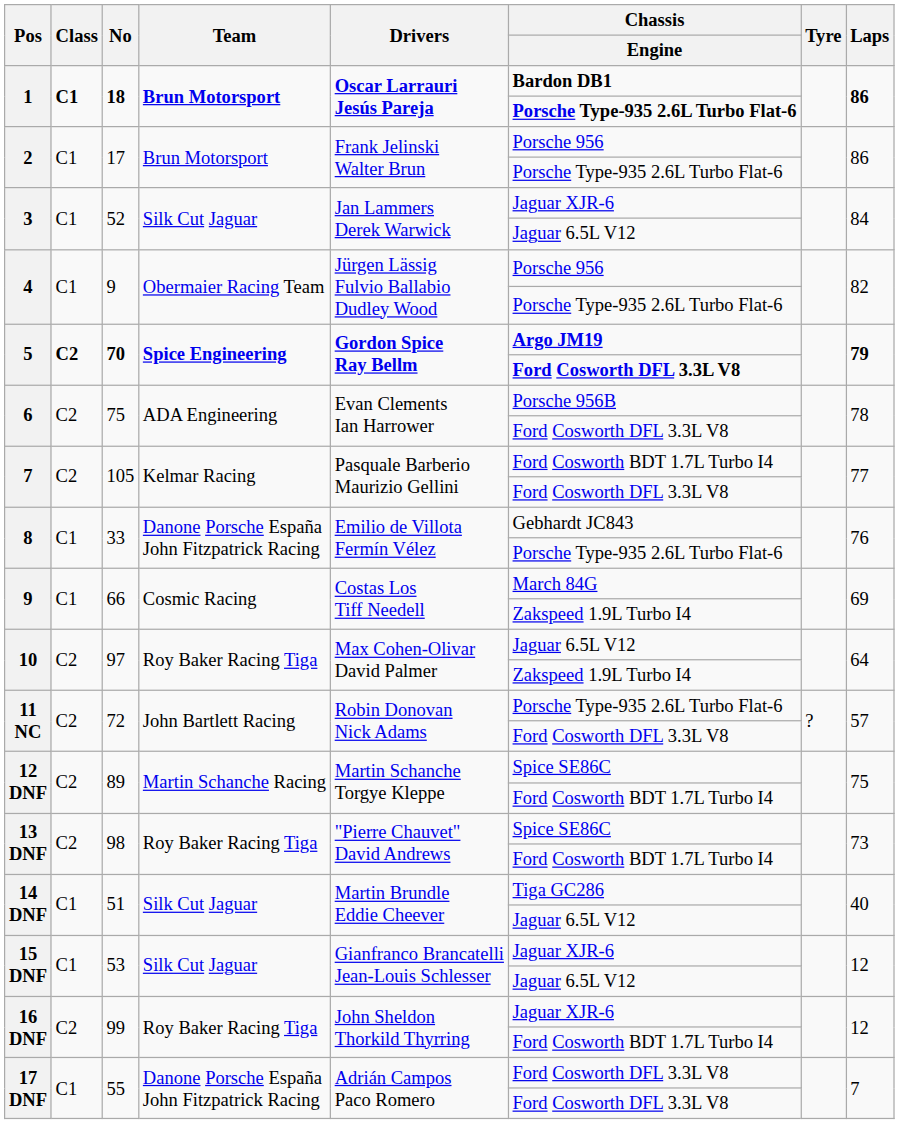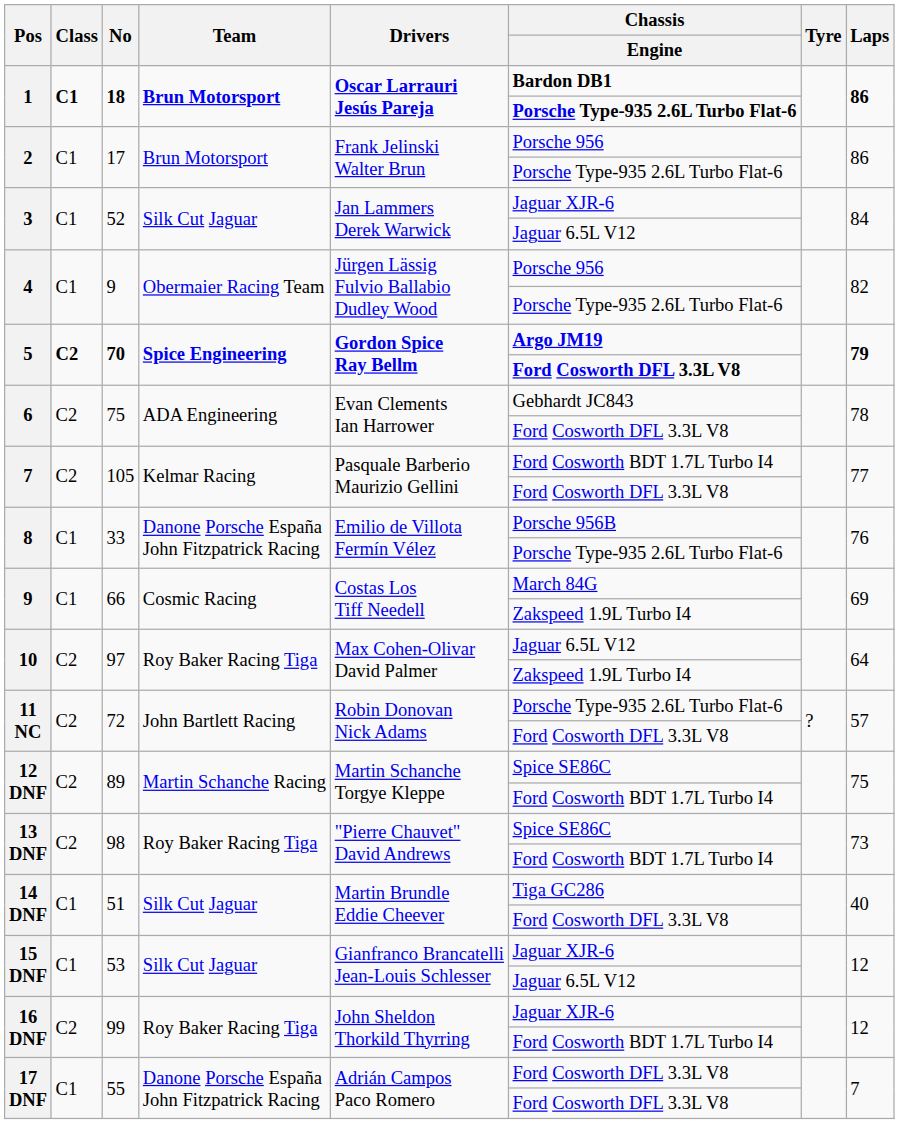(564, 400) Porsche 956B -> (573, 400) Gebhardt JC843
(573, 522) Gebhardt JC843 -> (564, 522) Porsche 956B
(574, 920) Jaguar 6.5L V12 -> (621, 920) Ford Cosworth DFL 3.3L V8
